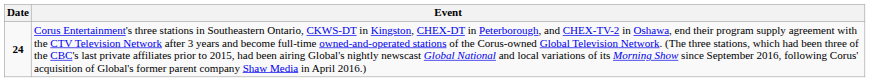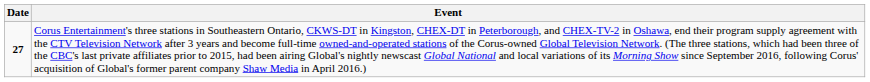(18, 49) 24 -> (18, 49) 27
